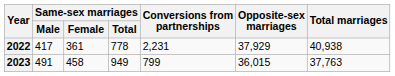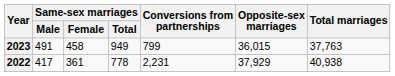rows swapped: (19, 46) <-> (19, 63)
